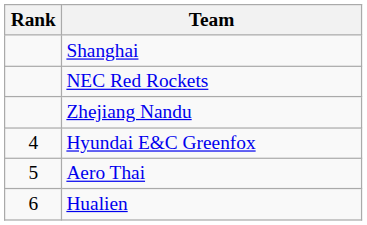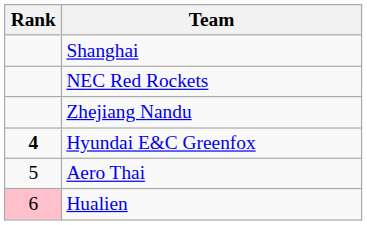(33, 142) normal -> (33, 142) bold
(33, 204) no background -> (33, 204) pink background
